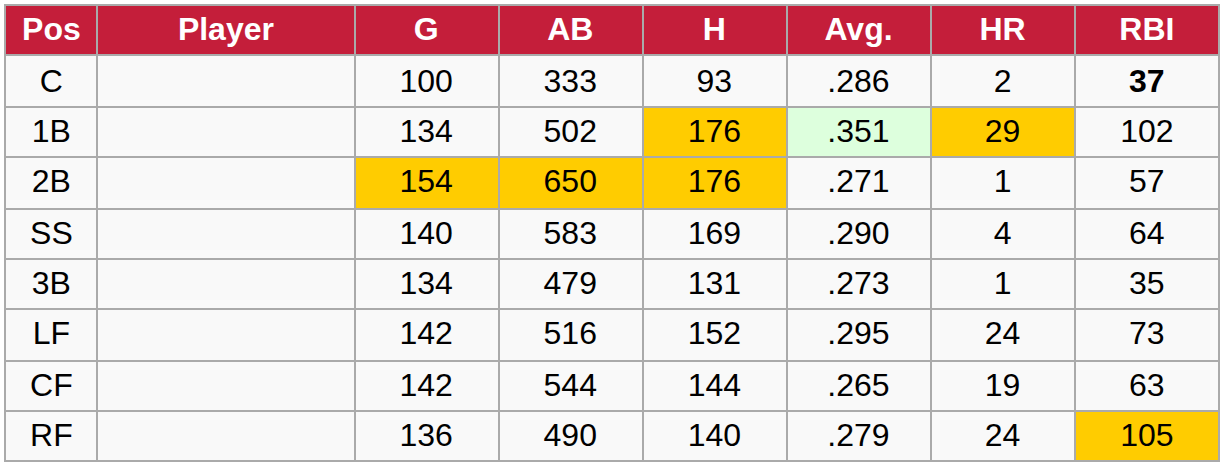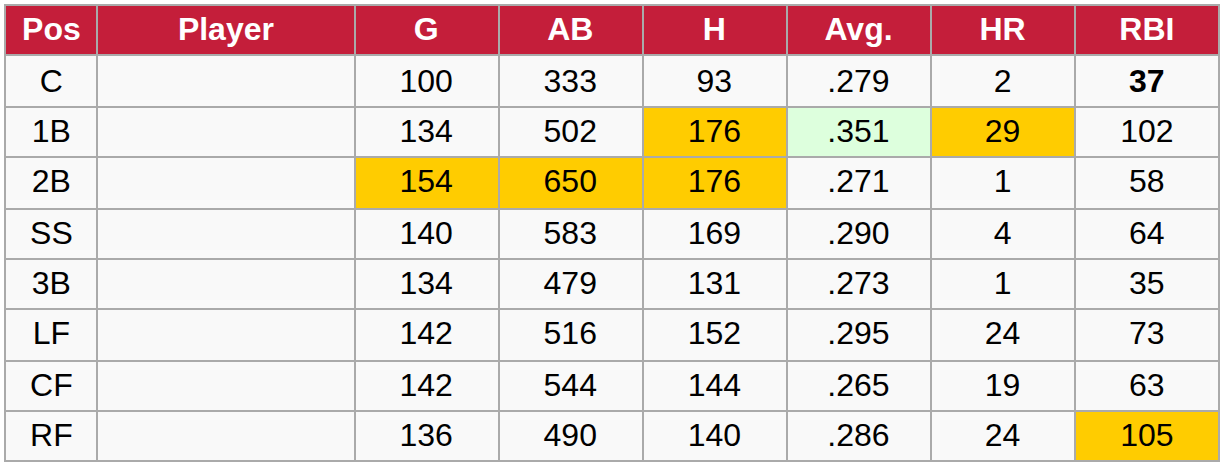(858, 80) .286 -> (858, 80) .279
(1147, 182) 57 -> (1147, 182) 58
(858, 435) .279 -> (858, 435) .286
